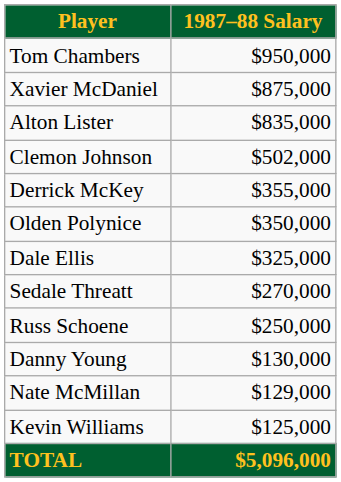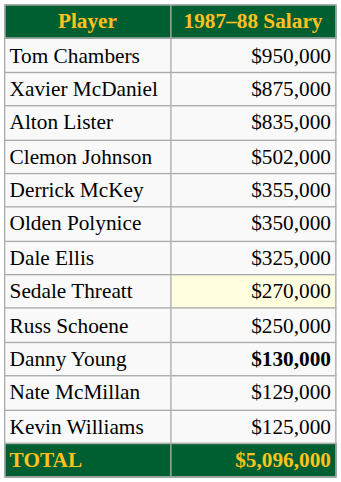(291, 291) no background -> (291, 291) lightyellow background
(291, 358) normal -> (291, 358) bold
